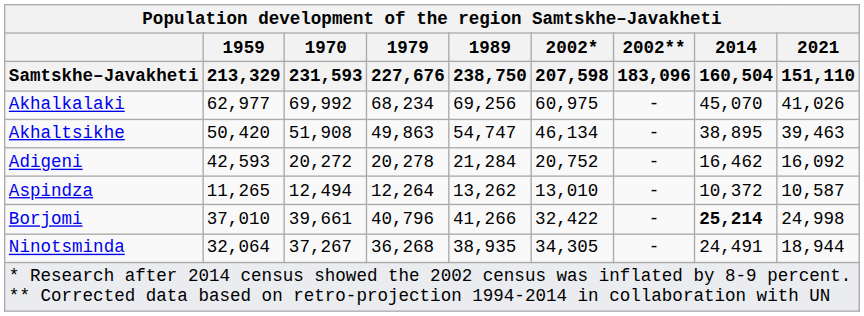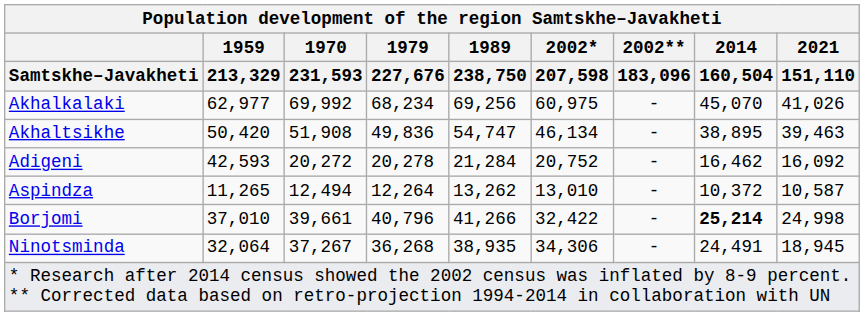(403, 133) 49,863 -> (403, 133) 49,836
(567, 248) 34,305 -> (567, 248) 34,306
(813, 248) 18,944 -> (813, 248) 18,945
